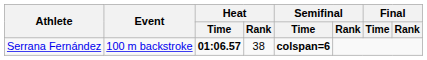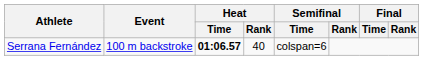(259, 47) 38 -> (259, 47) 40
(303, 47) bold -> (301, 47) normal
